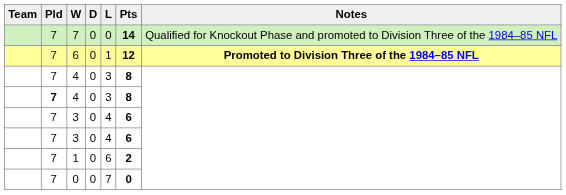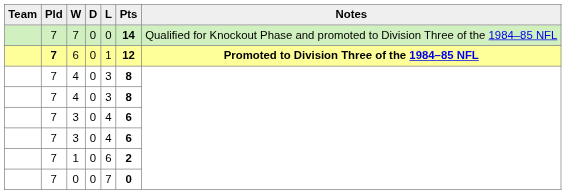(54, 55) normal -> (54, 55) bold
(54, 97) bold -> (54, 97) normal
